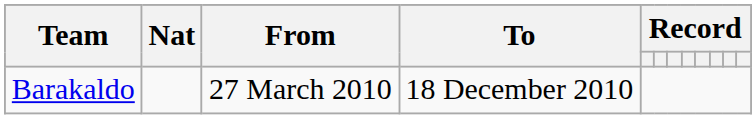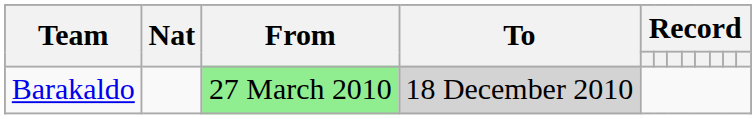(300, 89) no background -> (300, 89) lightgreen background
(519, 89) no background -> (519, 89) lightgrey background
